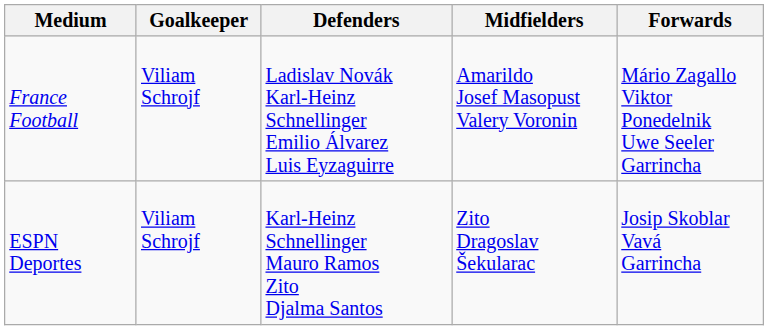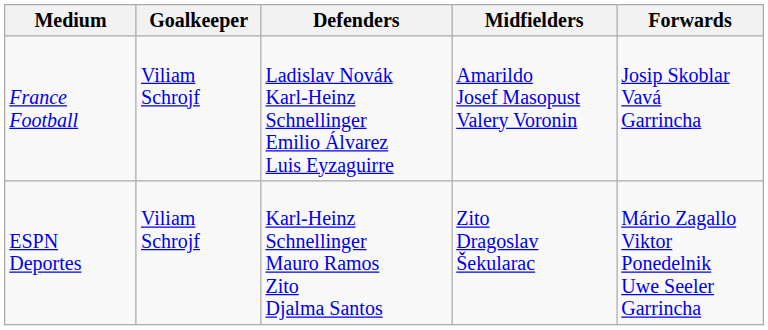(679, 119) Mário Zagallo Viktor Ponedelnik Uwe Seeler Garrincha -> (675, 97) Josip Skoblar Vavá Garrincha
(675, 241) Josip Skoblar Vavá Garrincha -> (679, 263) Mário Zagallo Viktor Ponedelnik Uwe Seeler Garrincha
